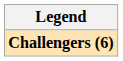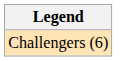(61, 42) bold -> (58, 42) normal
